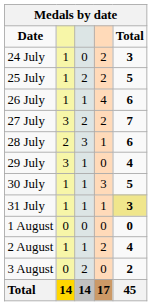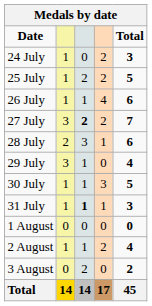(85, 121) normal -> (85, 121) bold
(85, 205) normal -> (85, 205) bold
(130, 205) khaki background -> (130, 205) no background
